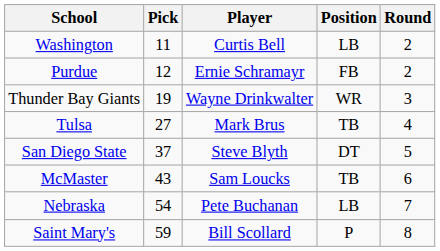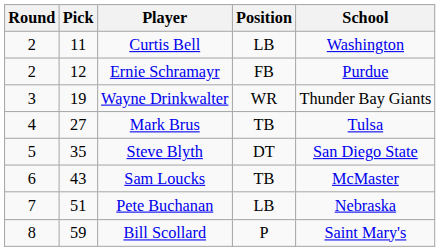columns swapped: (408, 18) <-> (74, 18)
(163, 152) 37 -> (78, 152) 35
(163, 205) 54 -> (78, 205) 51
